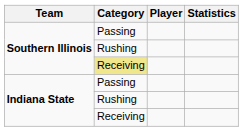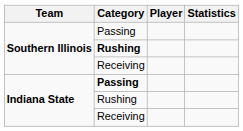(117, 48) normal -> (119, 48) bold
(121, 65) khaki background -> (121, 65) no background
(116, 83) normal -> (118, 83) bold
